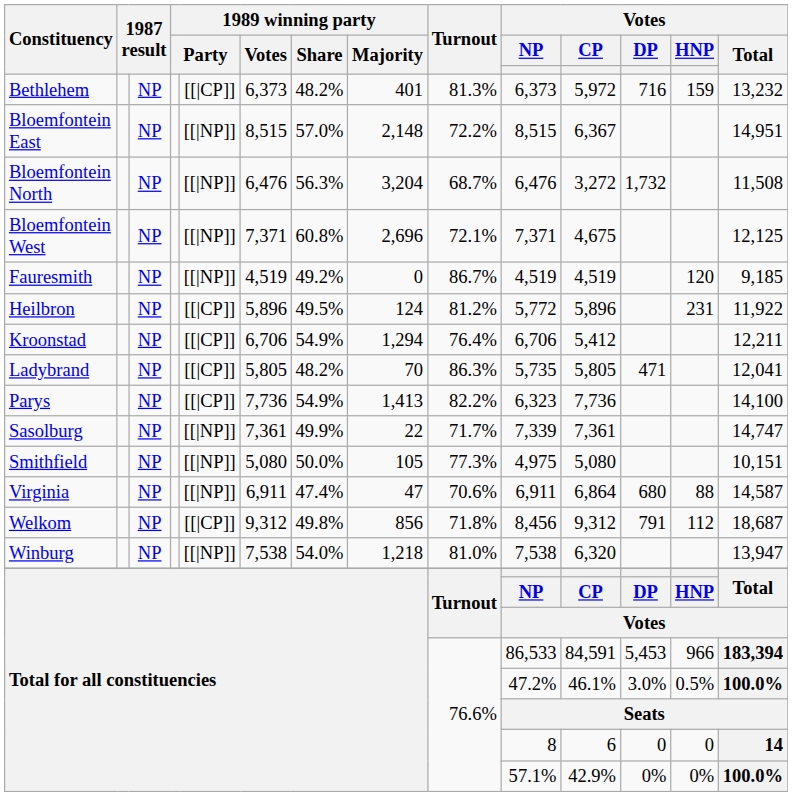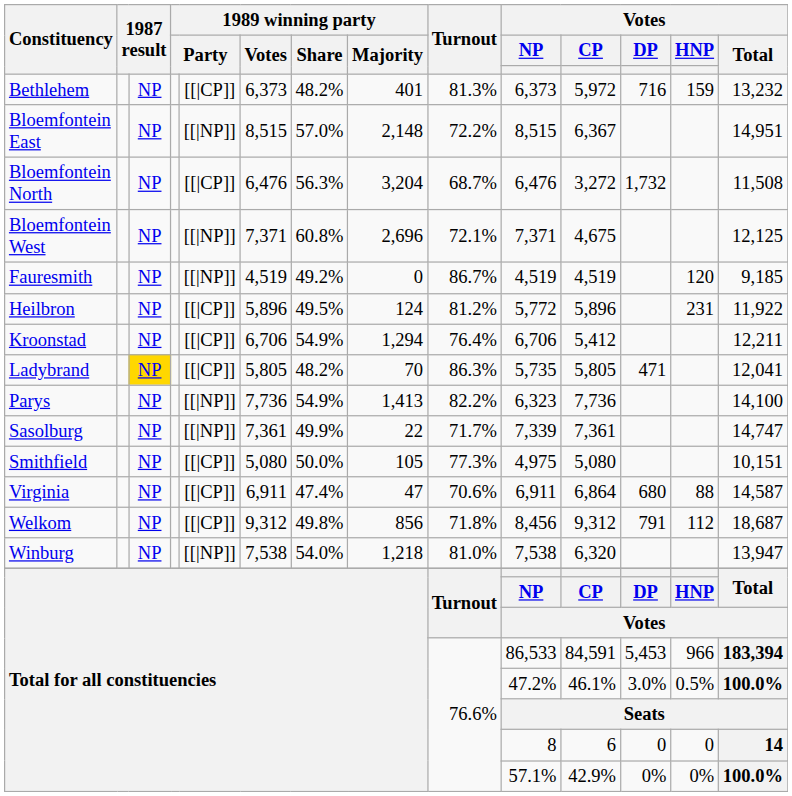(210, 183) [[|NP]] -> (210, 183) [[|CP]]
(150, 369) no background -> (150, 369) gold background
(210, 400) [[|CP]] -> (210, 400) [[|NP]]
(210, 461) [[|NP]] -> (210, 461) [[|CP]]
(210, 491) [[|NP]] -> (210, 491) [[|CP]]
